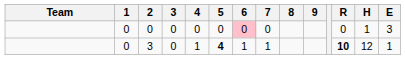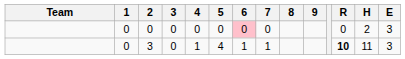(367, 29) 1 -> (367, 29) 2
(221, 46) bold -> (221, 46) normal
(367, 46) 12 -> (367, 46) 11
(390, 46) 1 -> (390, 46) 3
